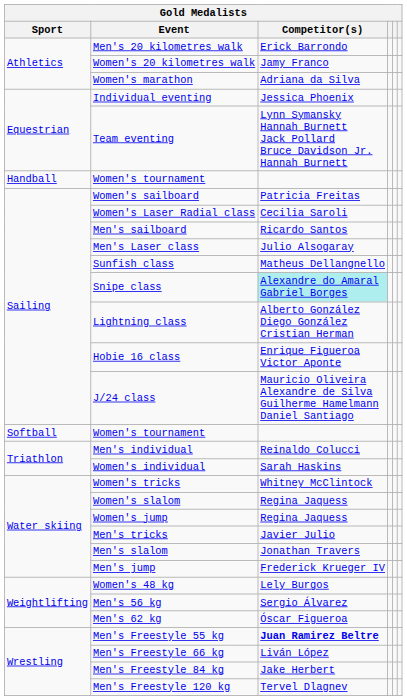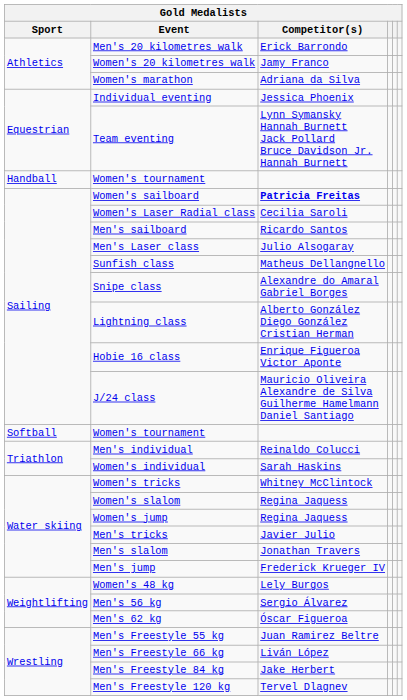(310, 196) normal -> (310, 196) bold
(319, 287) paleturquoise background -> (319, 287) no background
(319, 636) bold -> (319, 636) normal
